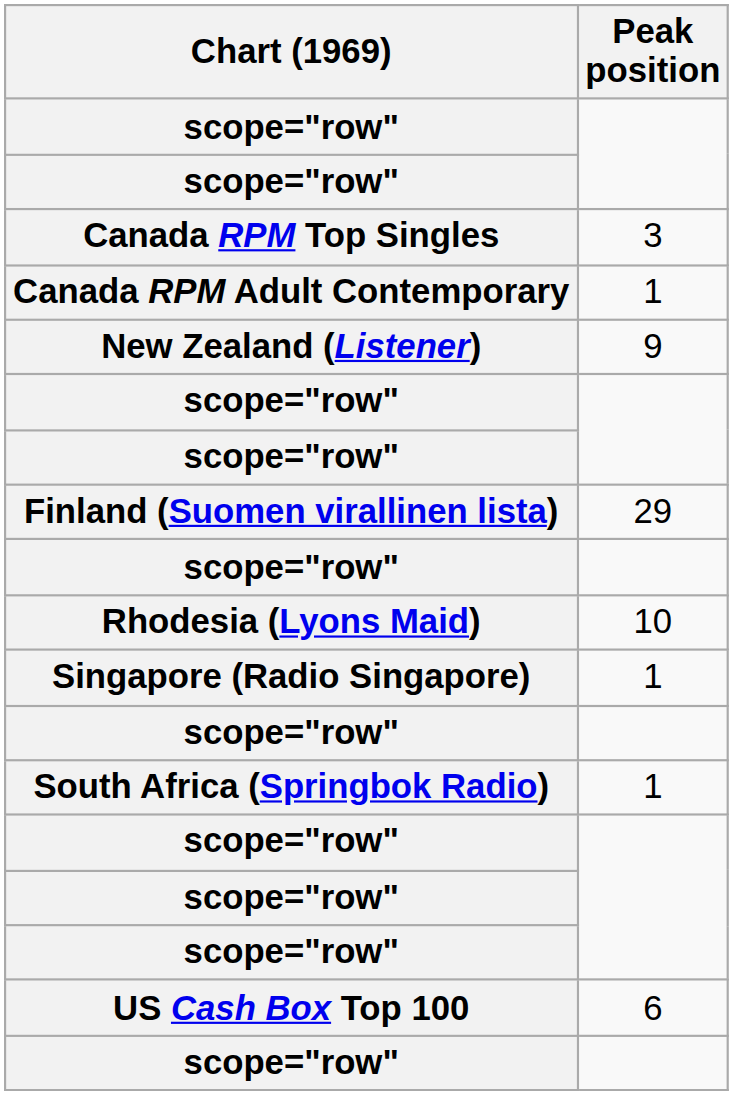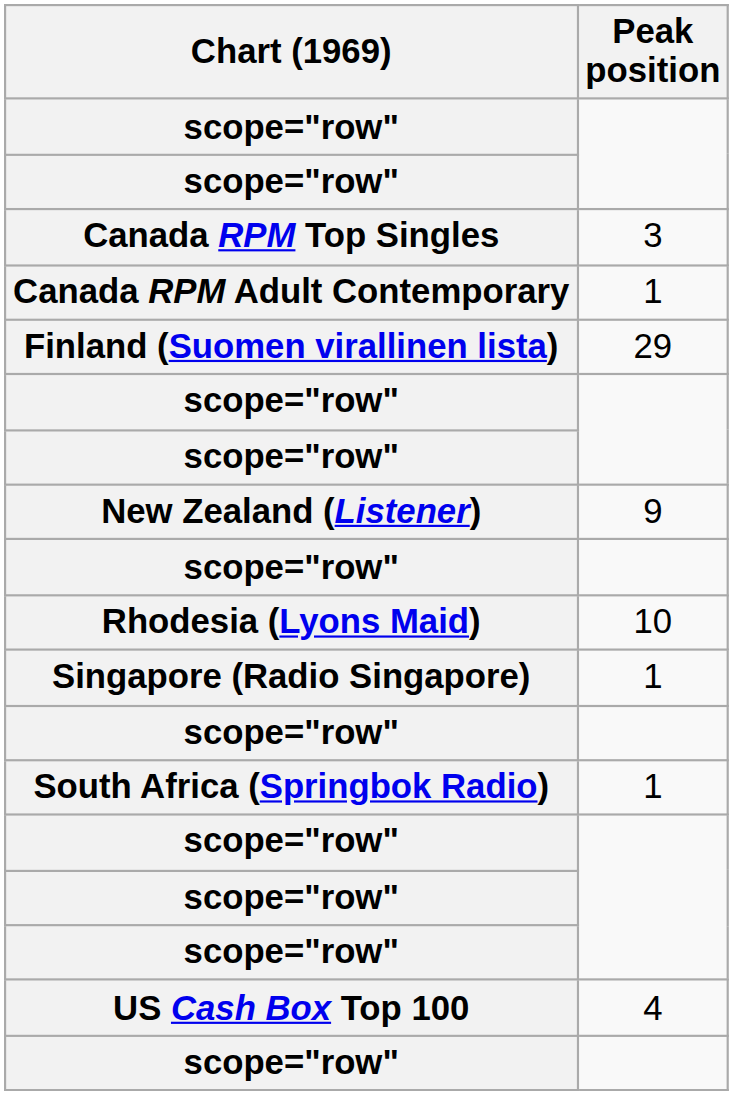rows swapped: (291, 511) <-> (291, 346)
(653, 1007) 6 -> (653, 1007) 4
